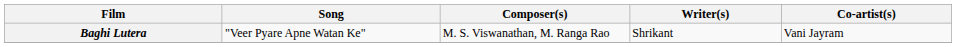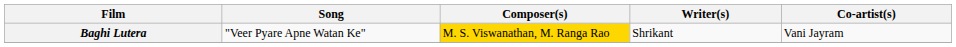(526, 33) no background -> (526, 33) gold background
